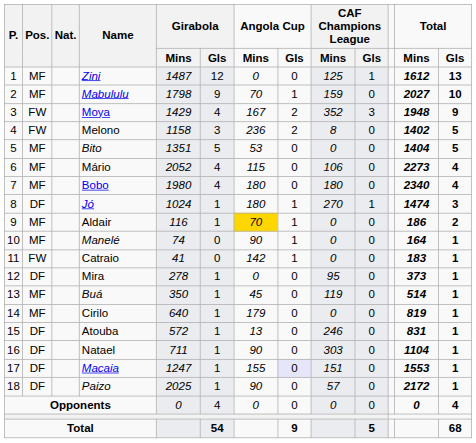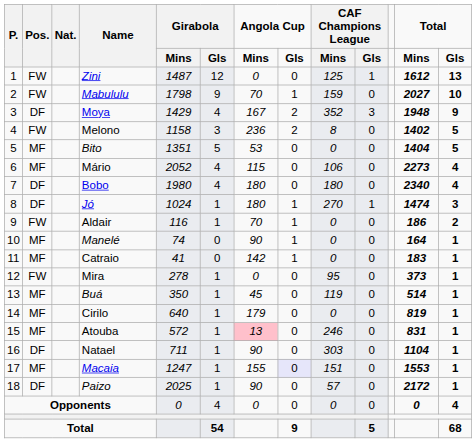(37, 76) MF -> (37, 76) FW
(37, 94) MF -> (37, 94) FW
(37, 112) FW -> (37, 112) DF
(37, 185) MF -> (37, 185) DF
(37, 222) MF -> (37, 222) FW
(256, 222) gold background -> (256, 222) no background
(37, 258) FW -> (37, 258) MF
(37, 277) DF -> (37, 277) FW
(37, 331) DF -> (37, 331) MF
(256, 331) no background -> (256, 331) pink background
(37, 368) DF -> (37, 368) MF
